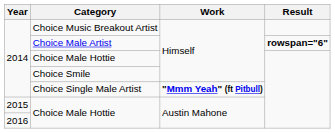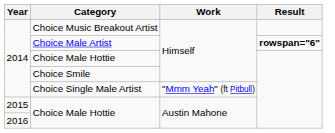(212, 89) bold -> (208, 89) normal
